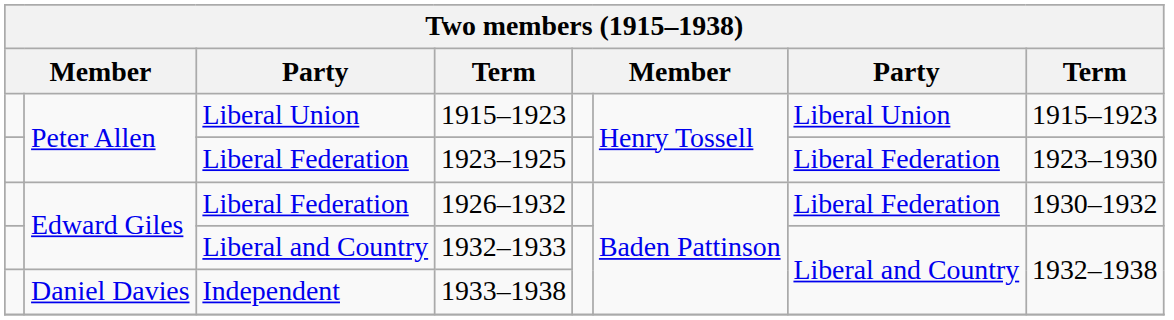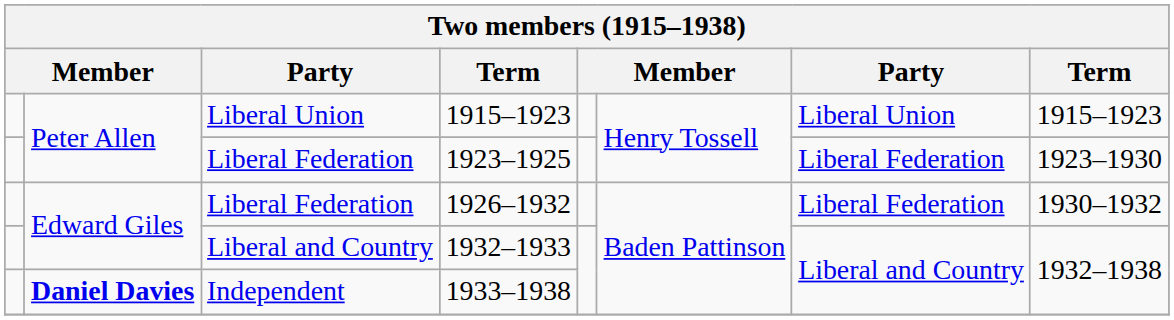(110, 291) normal -> (113, 291) bold
